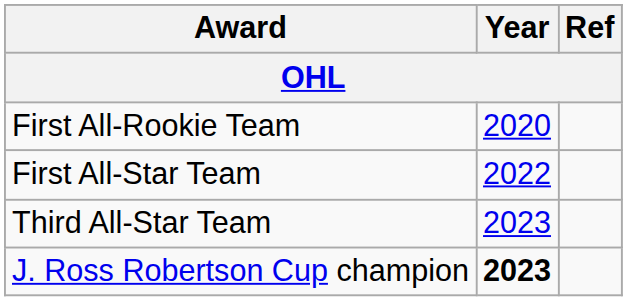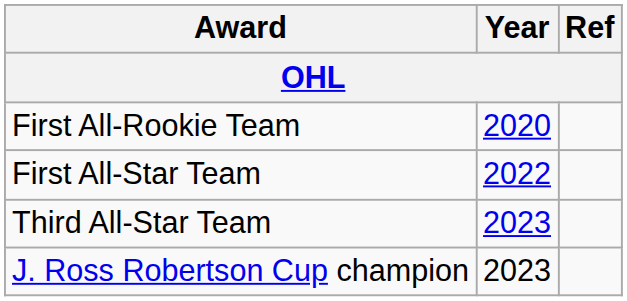(517, 271) bold -> (517, 271) normal
